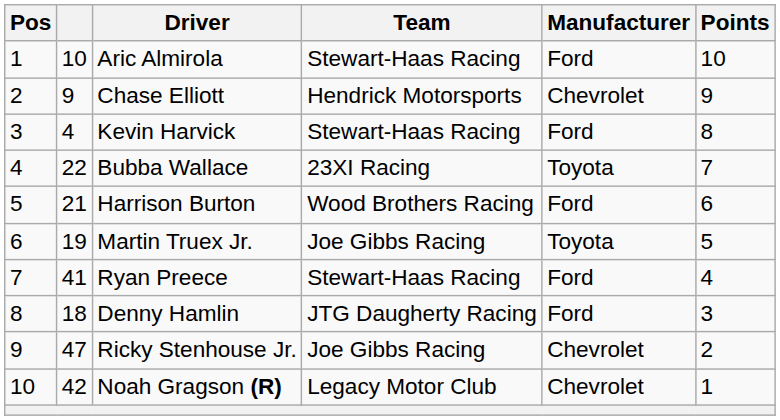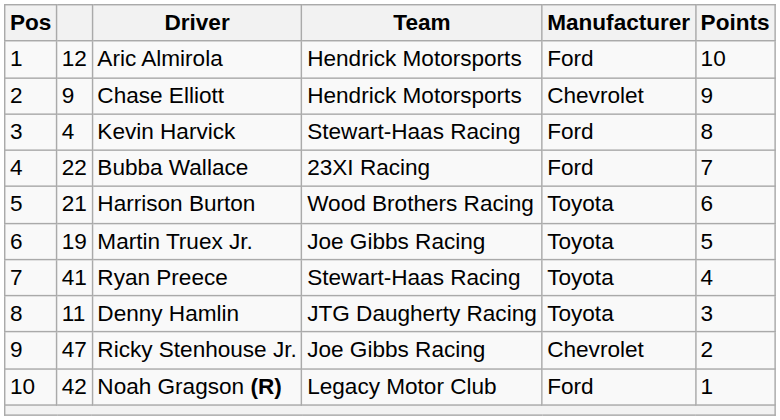(74, 58) 10 -> (74, 58) 12
(414, 58) Stewart-Haas Racing -> (414, 58) Hendrick Motorsports
(580, 167) Toyota -> (570, 167) Ford
(570, 204) Ford -> (580, 204) Toyota
(570, 276) Ford -> (580, 276) Toyota
(74, 313) 18 -> (74, 313) 11
(570, 313) Ford -> (580, 313) Toyota
(595, 385) Chevrolet -> (570, 385) Ford
